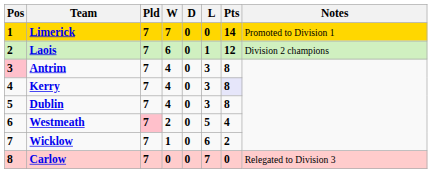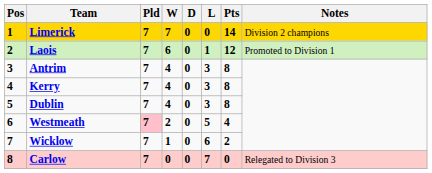(290, 32) Promoted to Division 1 -> (287, 32) Division 2 champions
(287, 50) Division 2 champions -> (290, 50) Promoted to Division 1
(10, 68) pink background -> (10, 68) no background
(227, 86) lavender background -> (227, 86) no background
